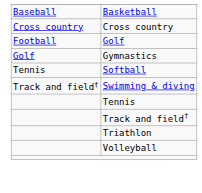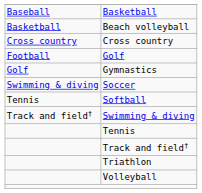+ row: (146, 26)
+ row: (119, 85)
